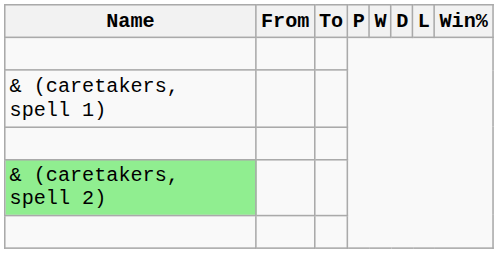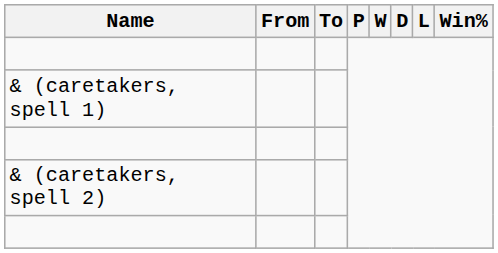(94, 187) lightgreen background -> (94, 187) no background
